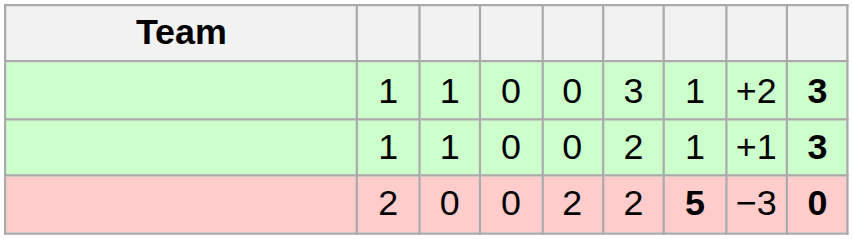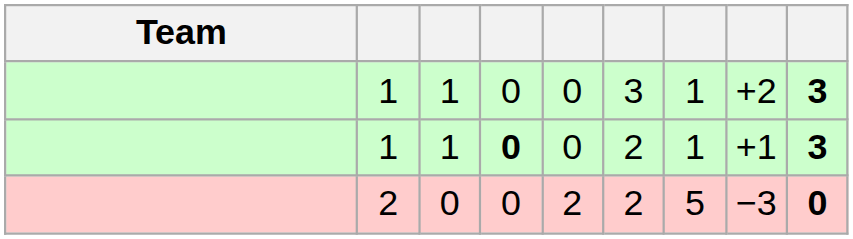(511, 146) normal -> (511, 146) bold
(695, 203) bold -> (695, 203) normal
